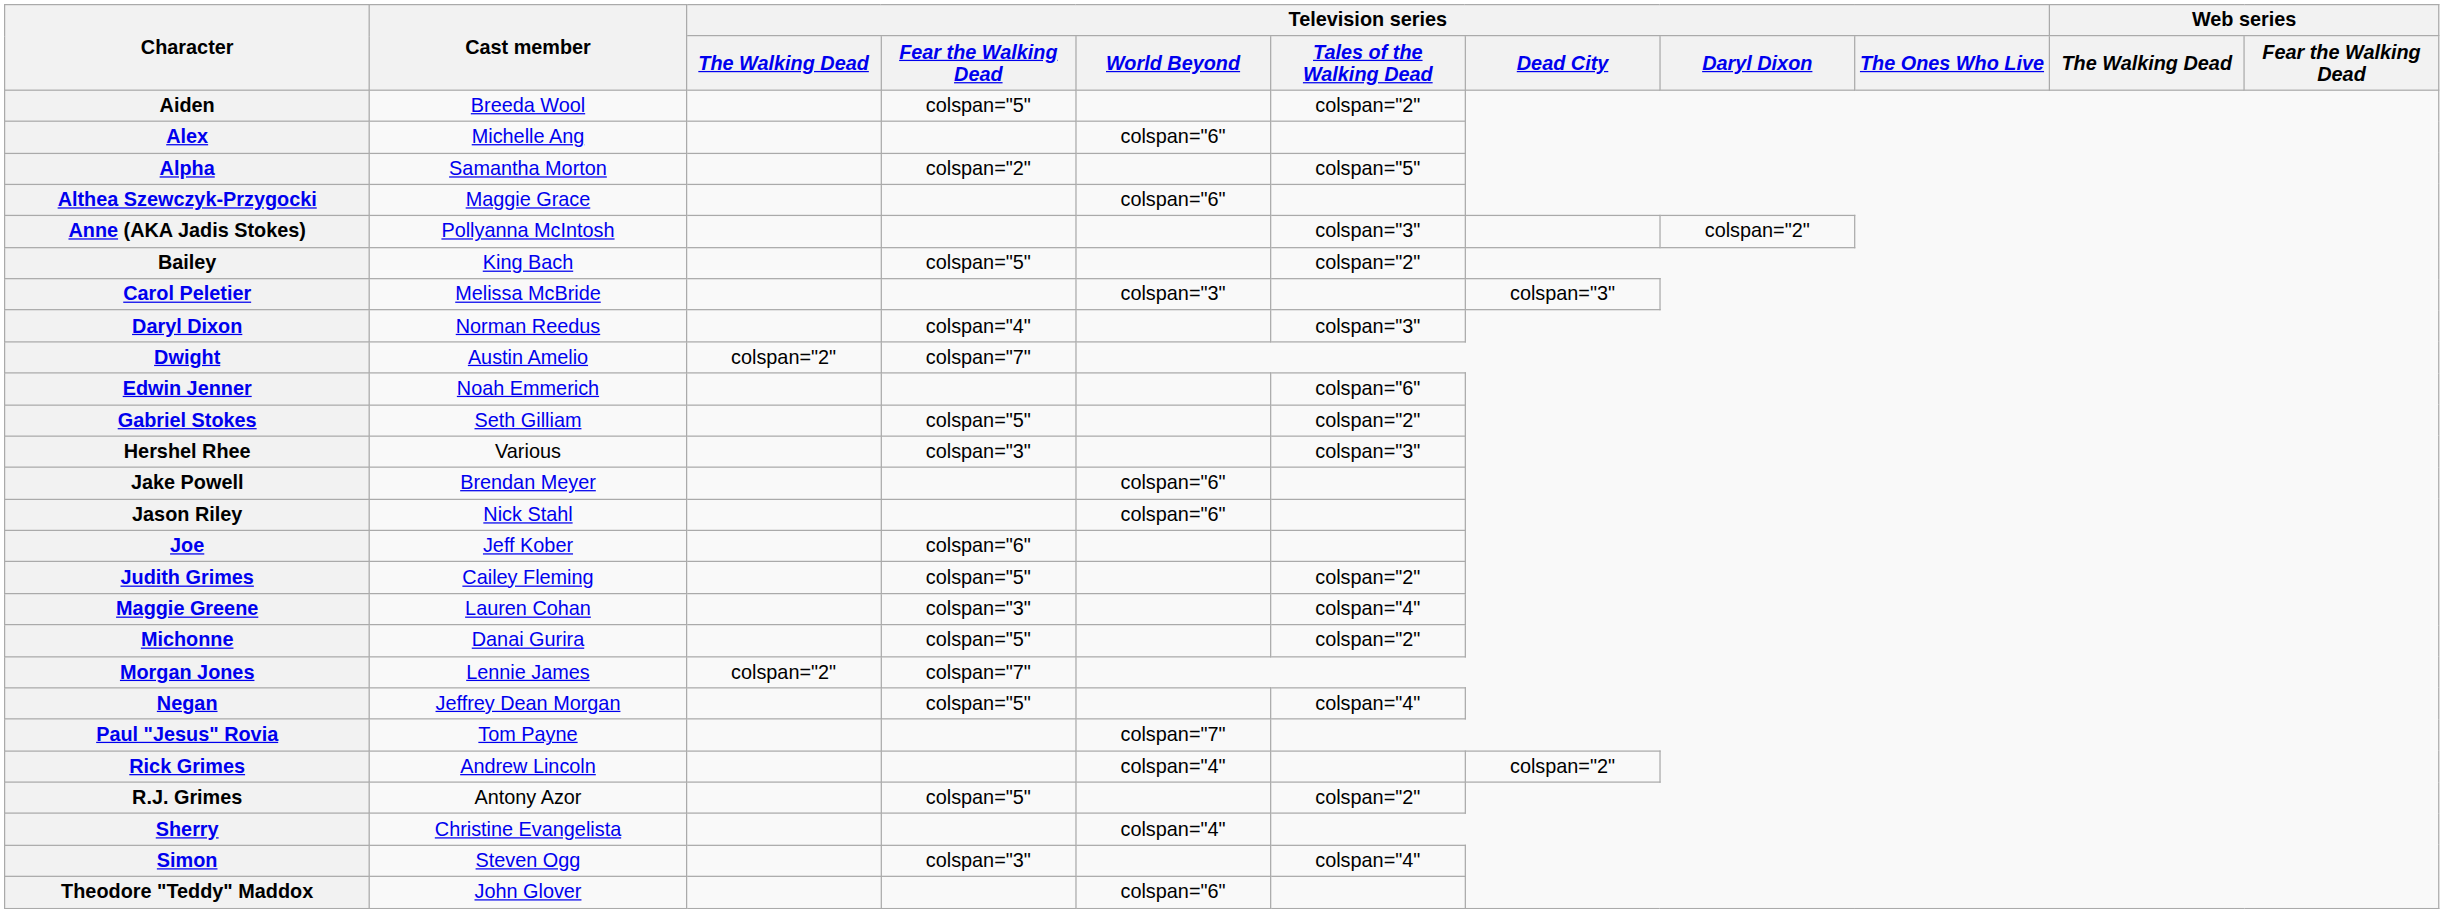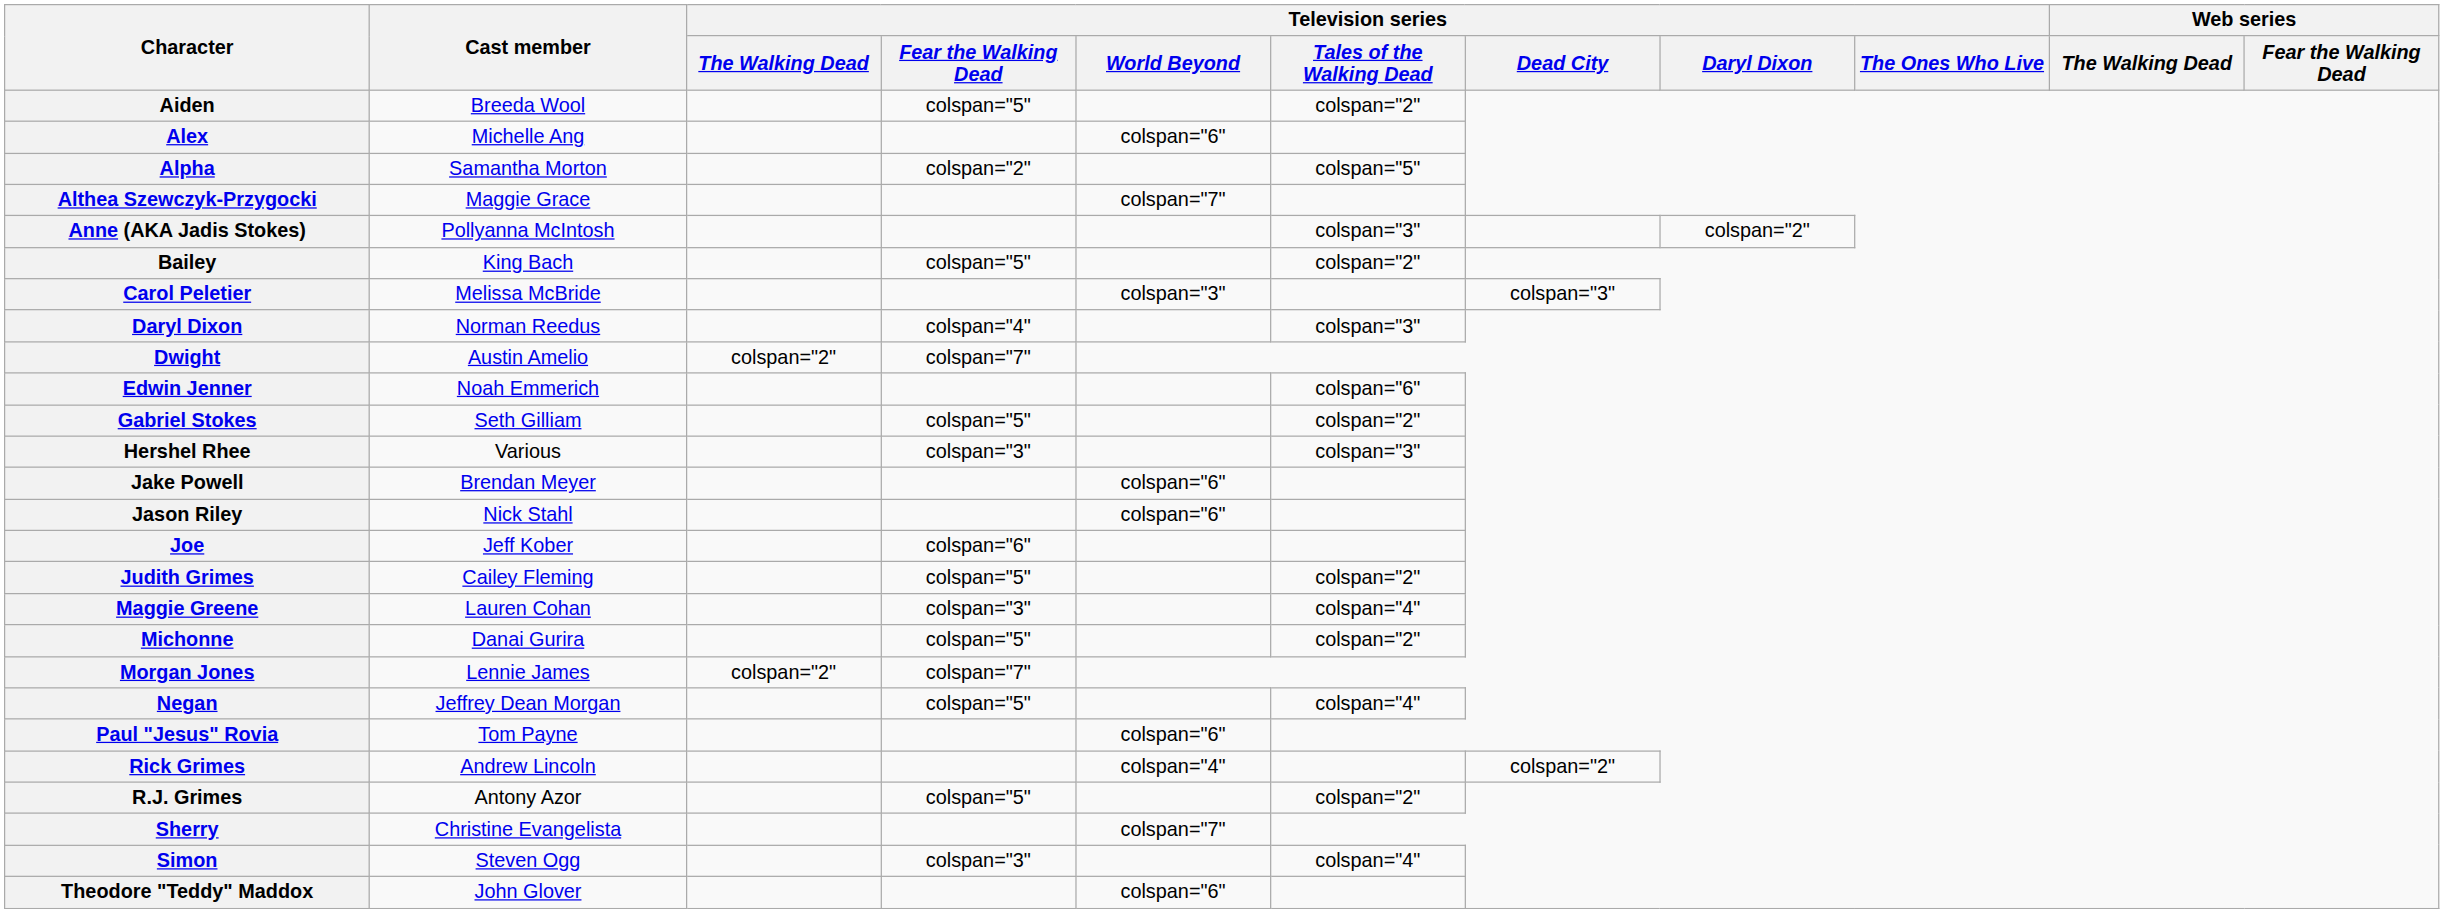(1173, 199) colspan="6" -> (1173, 199) colspan="7"
(1173, 734) colspan="7" -> (1173, 734) colspan="6"
(1173, 829) colspan="4" -> (1173, 829) colspan="7"
